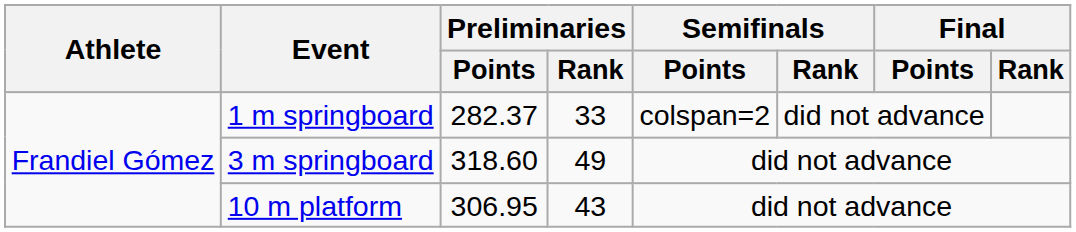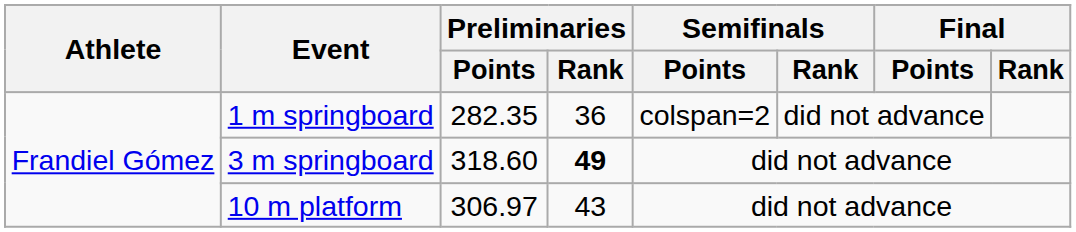(494, 115) 282.37 -> (494, 115) 282.35
(590, 115) 33 -> (590, 115) 36
(590, 161) normal -> (590, 161) bold
(494, 206) 306.95 -> (494, 206) 306.97
